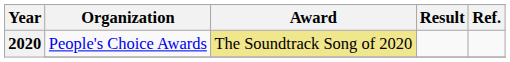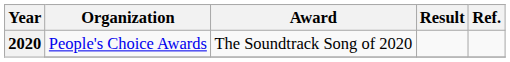(313, 43) khaki background -> (313, 43) no background
